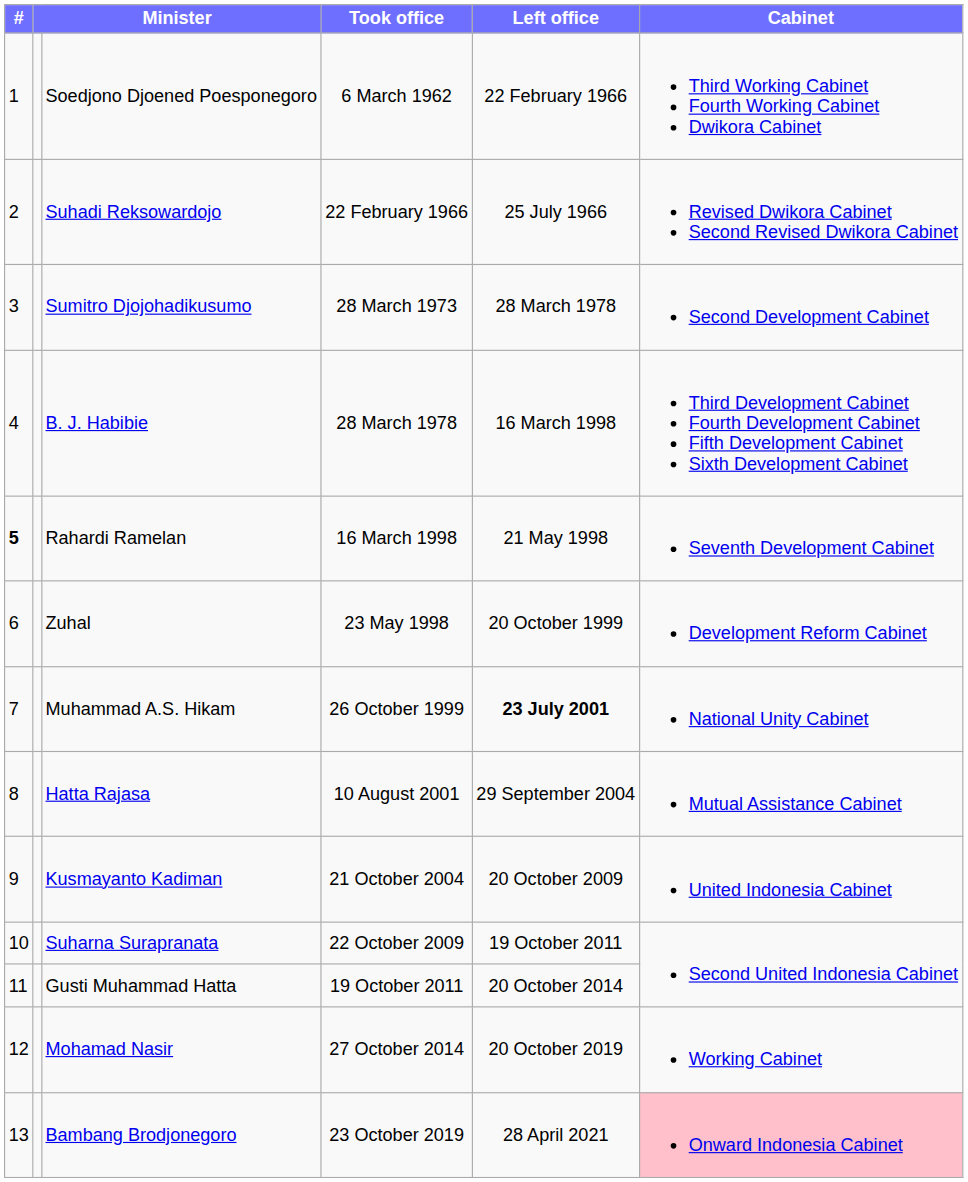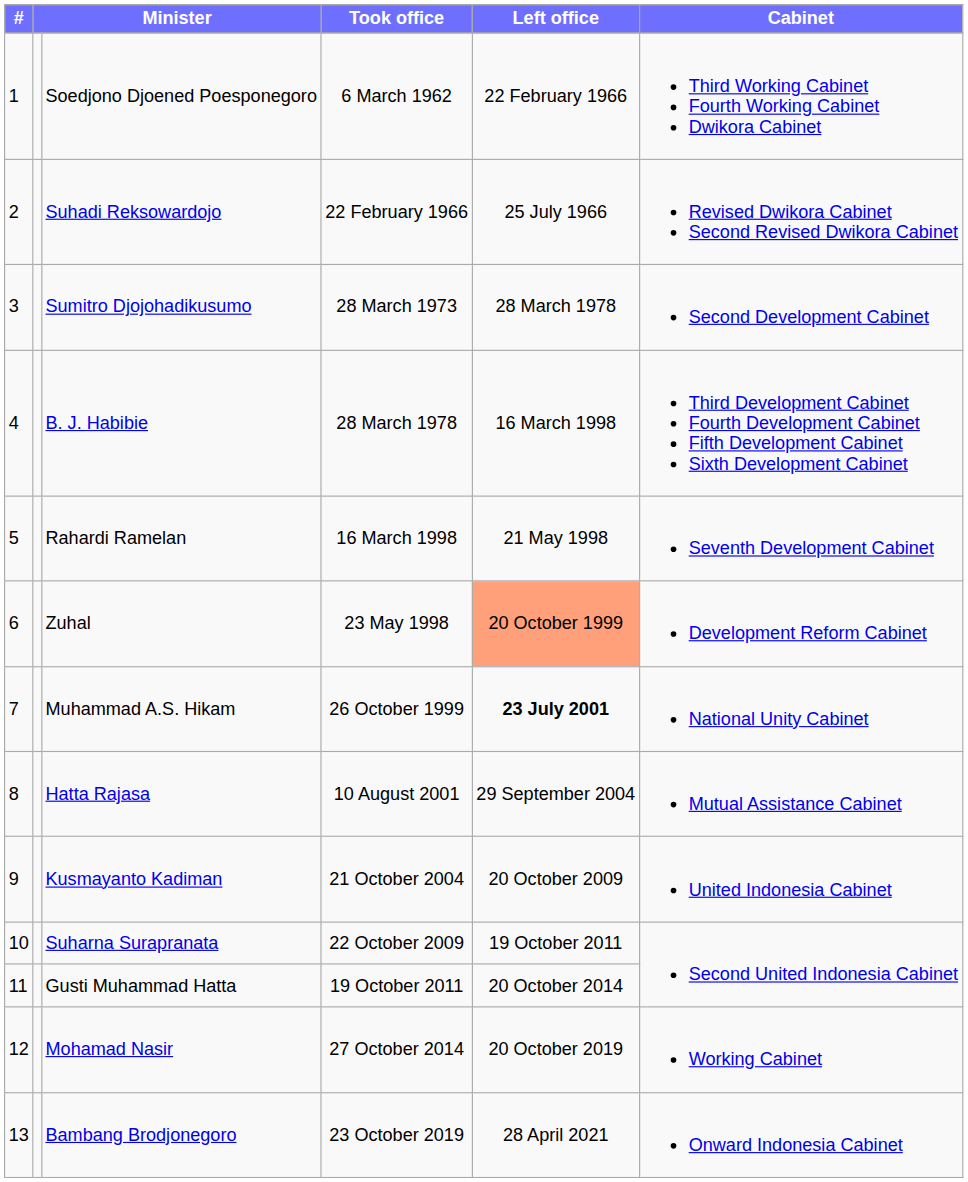(14, 538) bold -> (14, 538) normal
(556, 623) no background -> (556, 623) lightsalmon background
(801, 1145) pink background -> (801, 1145) no background
